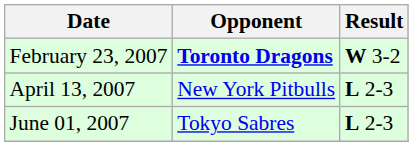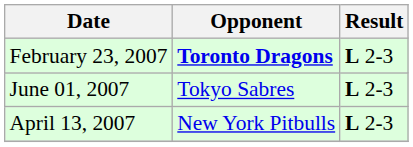(373, 55) W 3-2 -> (369, 55) L 2-3
rows swapped: (72, 89) <-> (69, 123)
